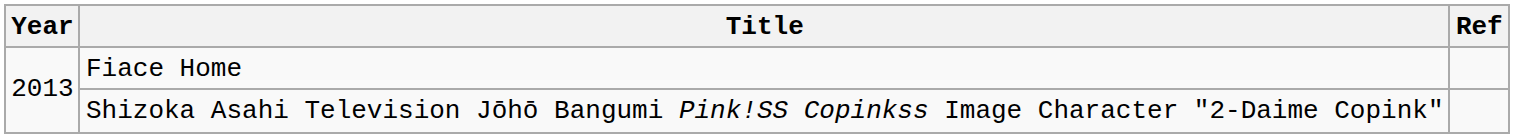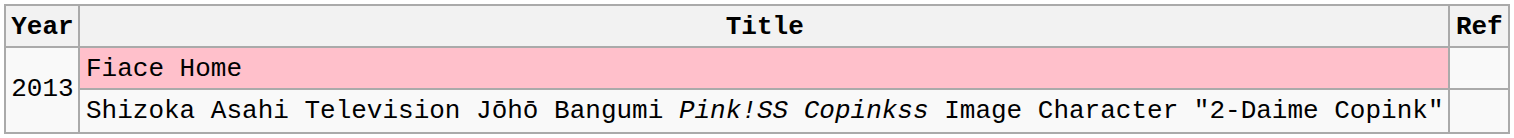(164, 69) no background -> (164, 69) pink background
